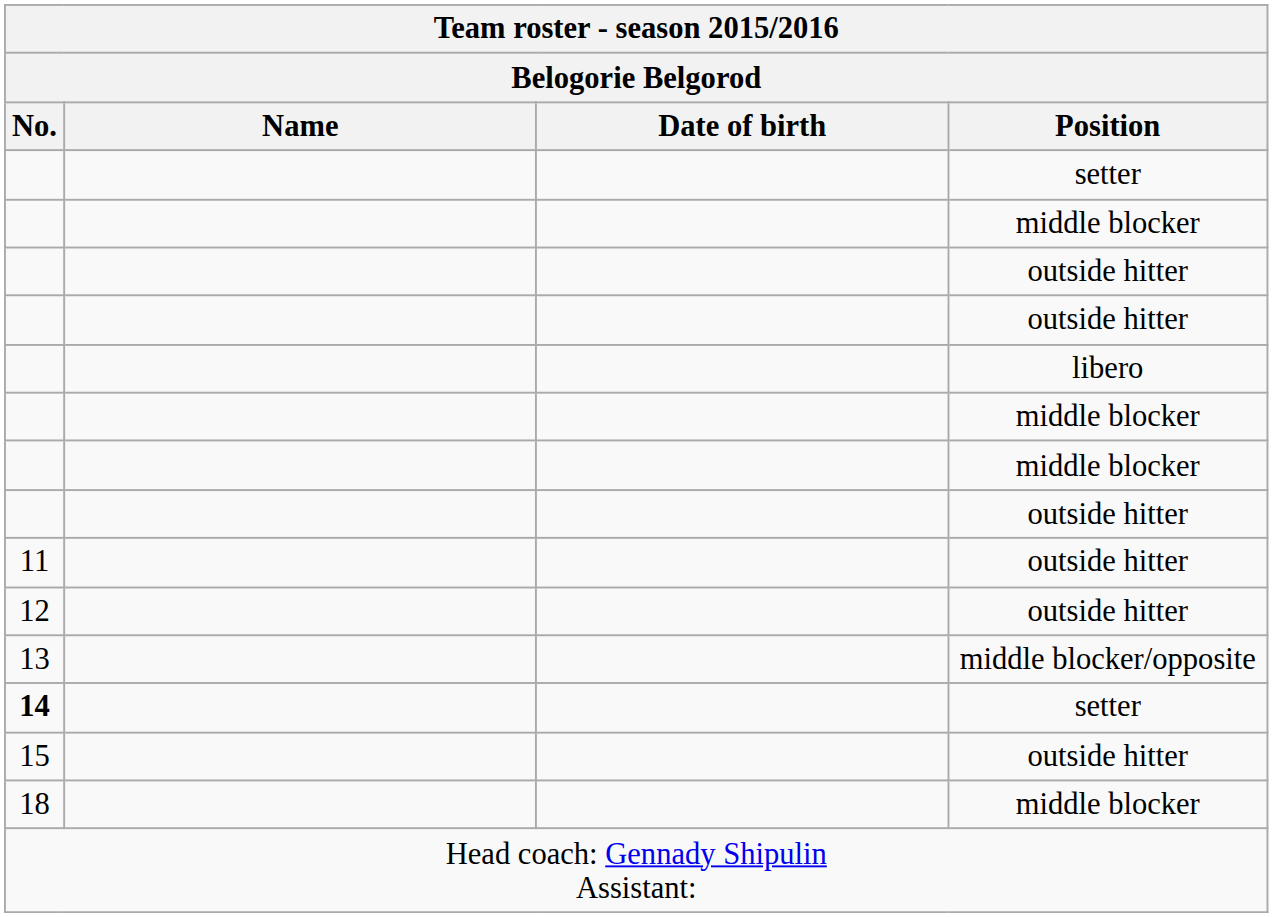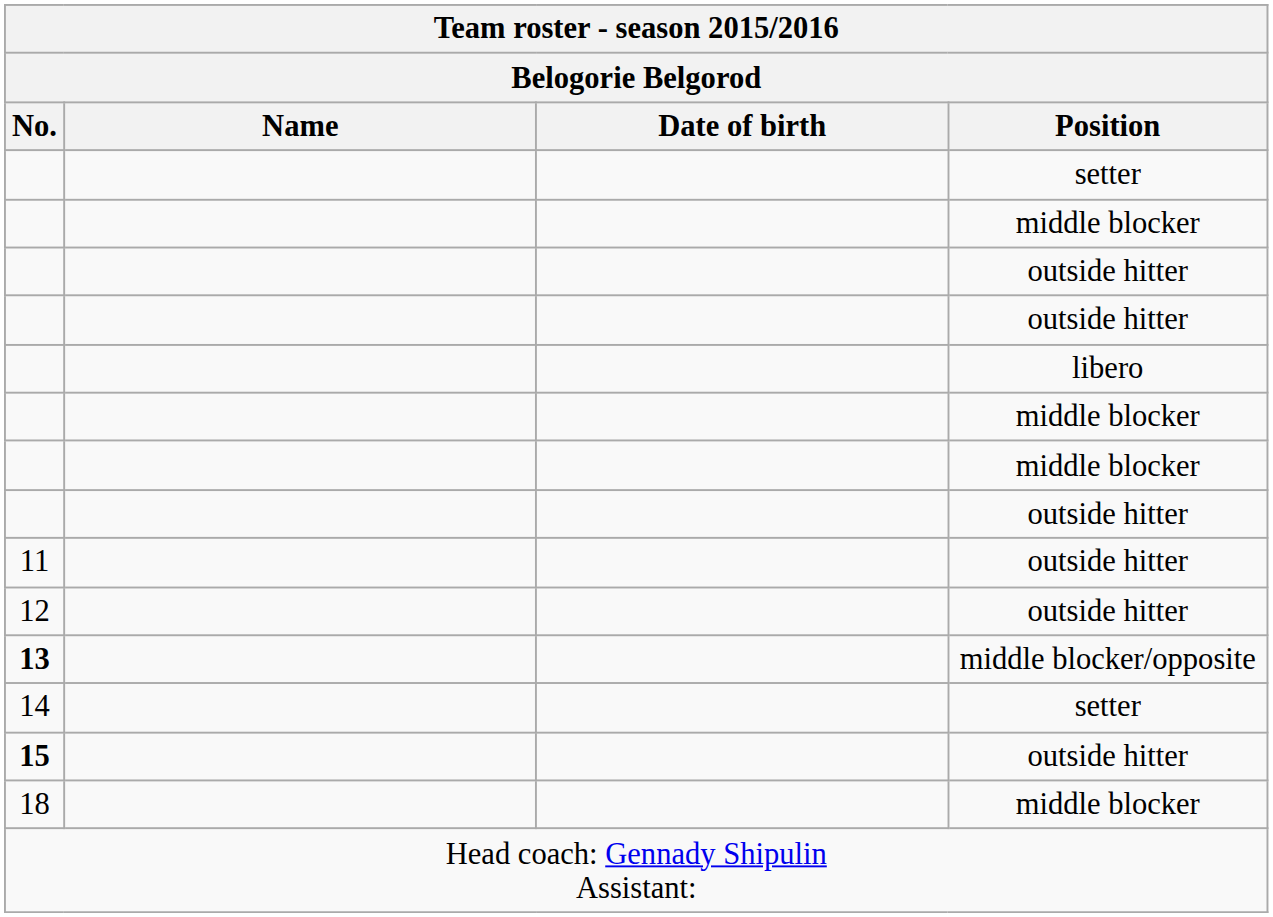(35, 658) normal -> (35, 658) bold
(35, 707) bold -> (35, 707) normal
(35, 755) normal -> (35, 755) bold
